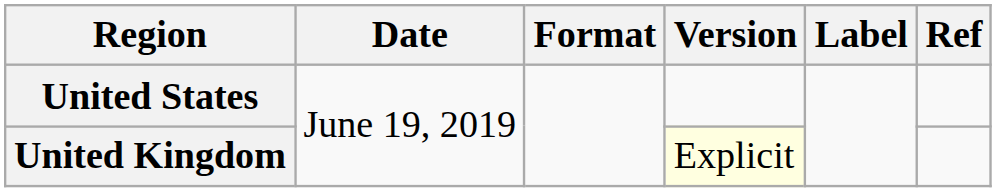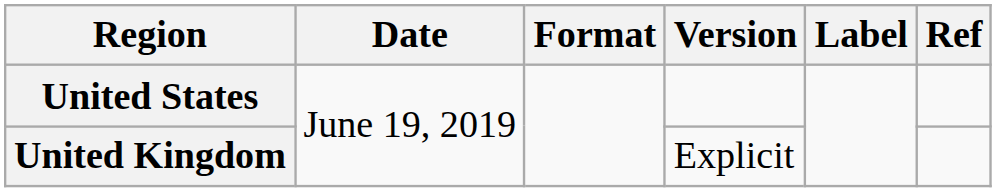(734, 155) lightyellow background -> (734, 155) no background
